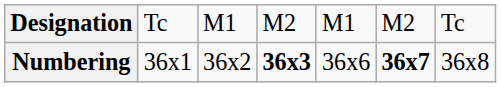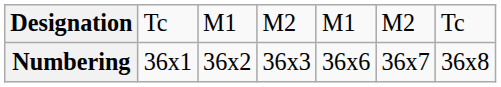(287, 61) bold -> (287, 61) normal
(406, 61) bold -> (406, 61) normal
